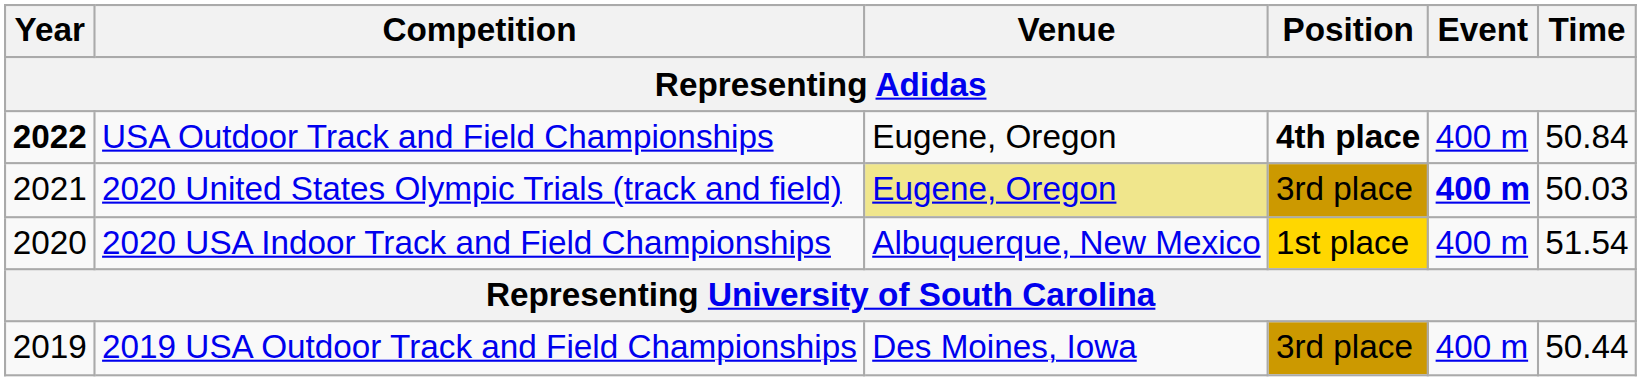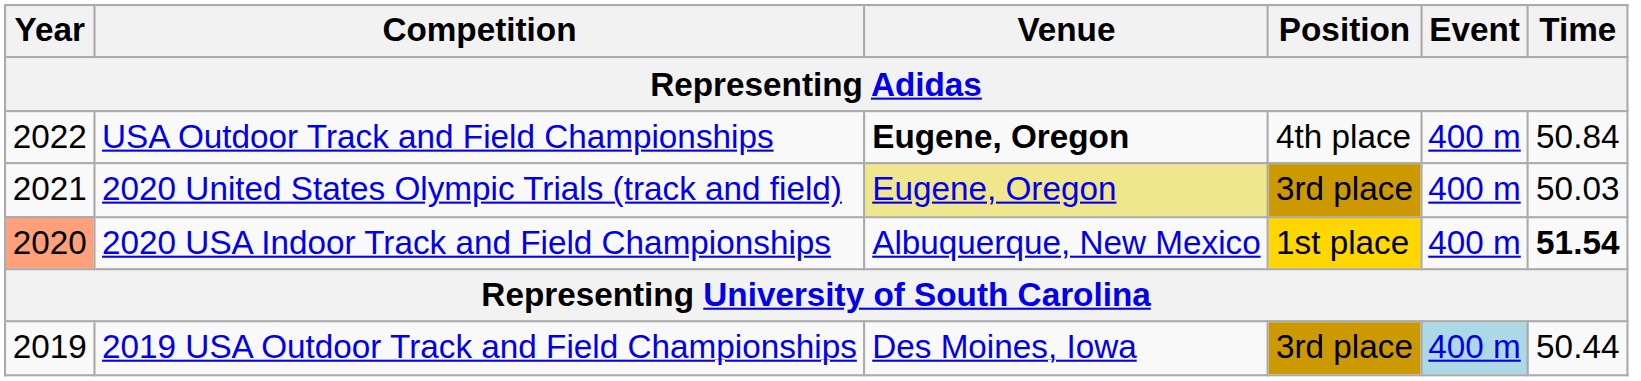(50, 136) bold -> (50, 136) normal
(994, 136) normal -> (1001, 136) bold
(1348, 136) bold -> (1344, 136) normal
(1483, 189) bold -> (1475, 189) normal
(50, 242) no background -> (50, 242) lightsalmon background
(1587, 242) normal -> (1578, 242) bold
(1482, 347) no background -> (1475, 347) lightblue background
